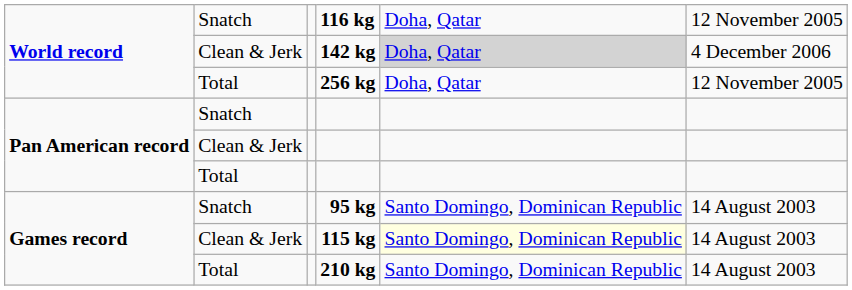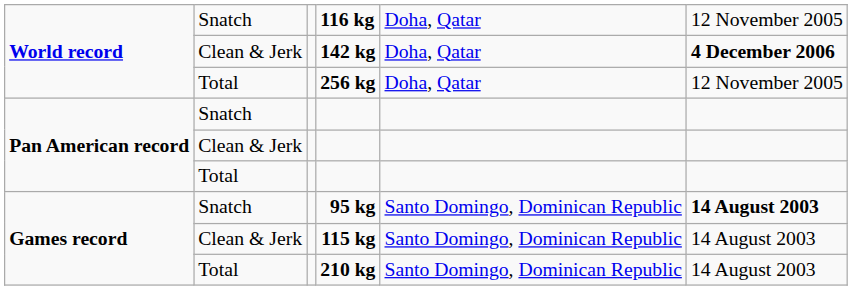(433, 51) lightgrey background -> (433, 51) no background
(761, 51) normal -> (763, 51) bold
(753, 207) normal -> (755, 207) bold
(533, 238) lightyellow background -> (533, 238) no background
